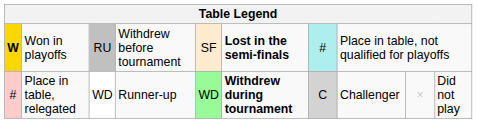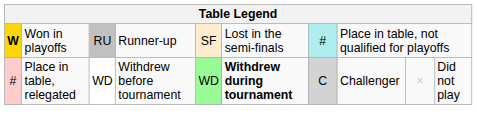(149, 47) Withdrew before tournament -> (147, 40) Runner-up
(257, 47) bold -> (254, 40) normal
(147, 94) Runner-up -> (149, 81) Withdrew before tournament
